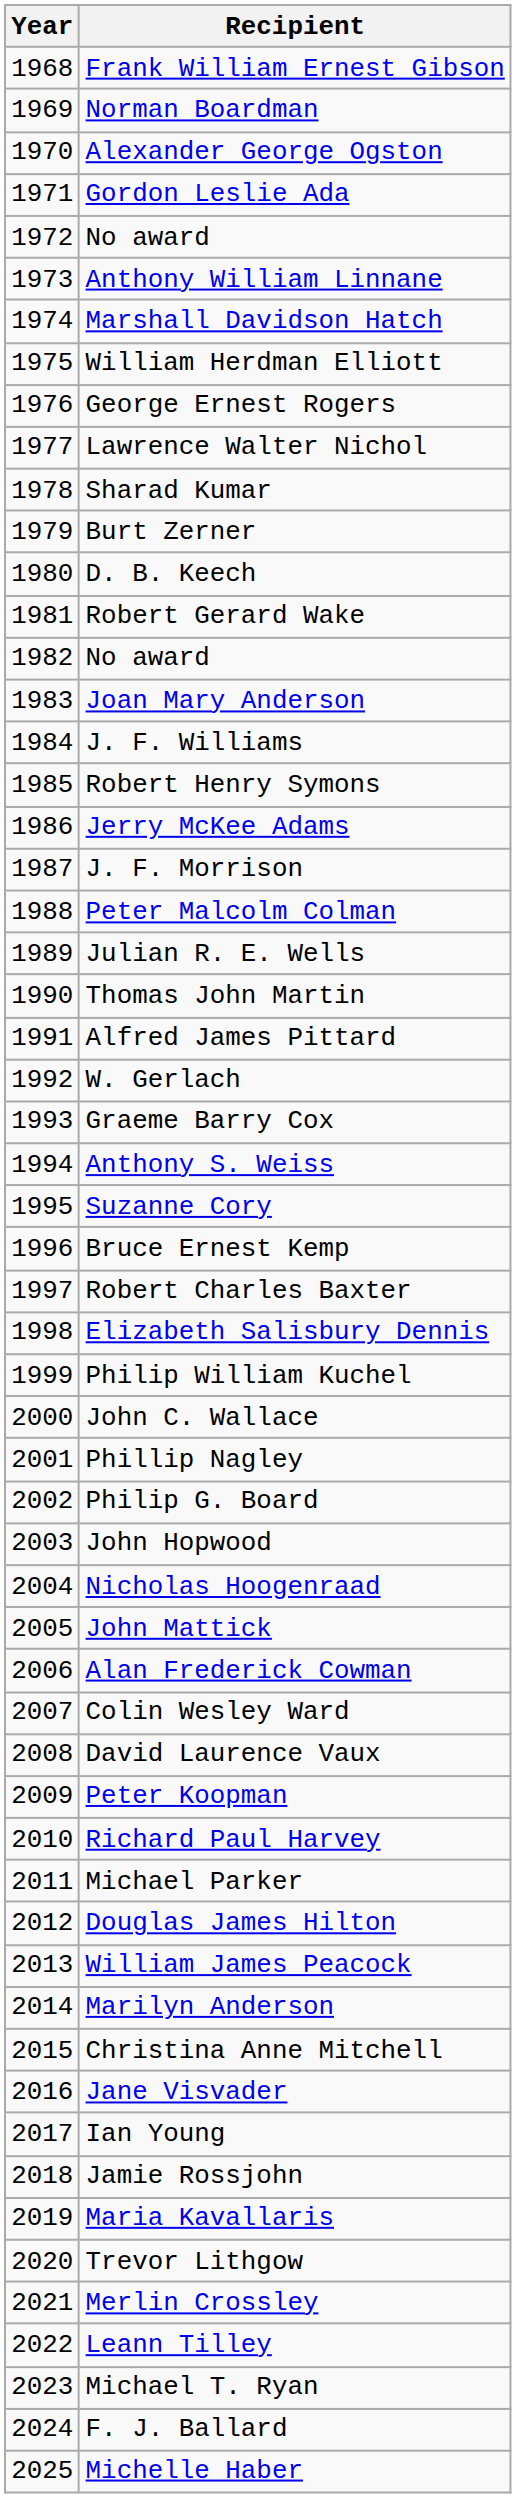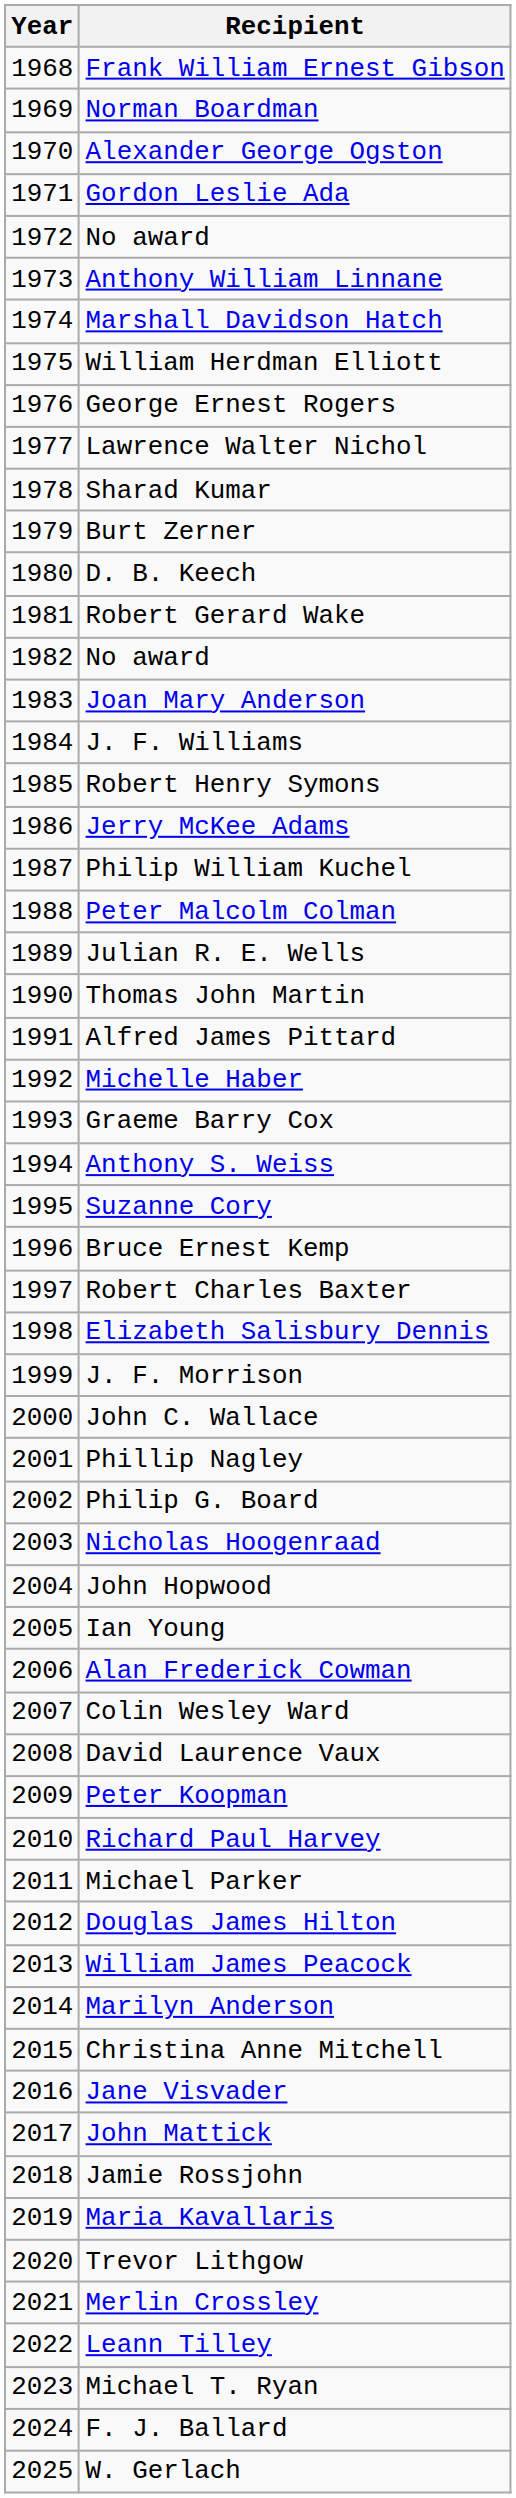(194, 869) J. F. Morrison -> (249, 869) Philip William Kuchel
(163, 1080) W. Gerlach -> (194, 1080) Michelle Haber
(249, 1375) Philip William Kuchel -> (194, 1375) J. F. Morrison
(179, 1544) John Hopwood -> (233, 1544) Nicholas Hoogenraad
(233, 1586) Nicholas Hoogenraad -> (179, 1586) John Hopwood
(179, 1628) John Mattick -> (155, 1628) Ian Young
(155, 2134) Ian Young -> (179, 2134) John Mattick
(194, 2472) Michelle Haber -> (163, 2472) W. Gerlach
